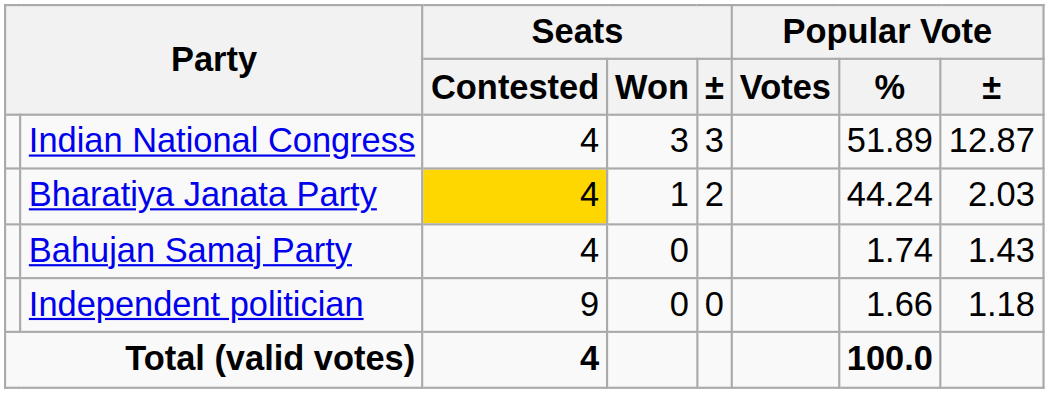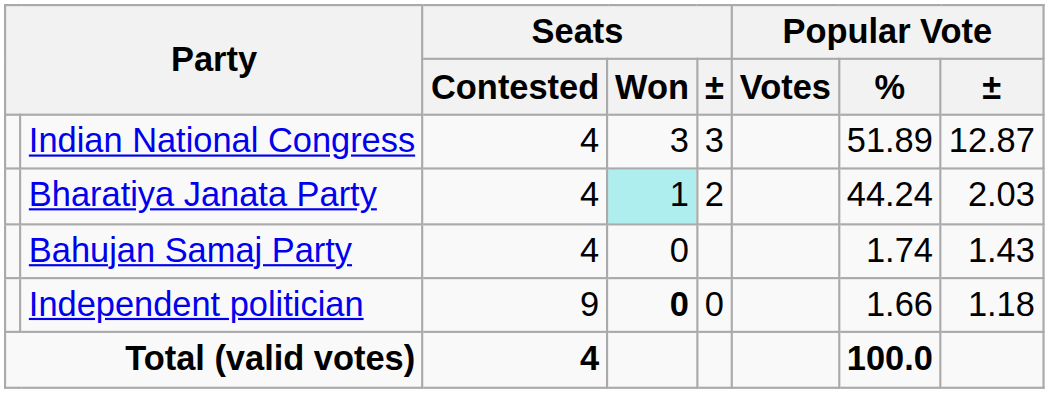(590, 195) gold background -> (590, 195) no background
(679, 195) no background -> (679, 195) paleturquoise background
(679, 304) normal -> (679, 304) bold
